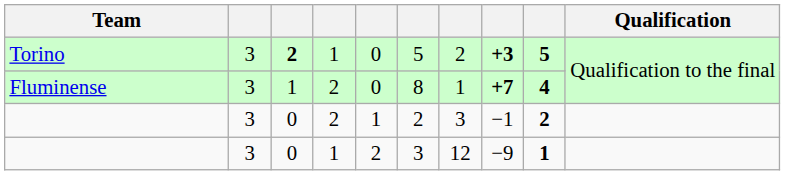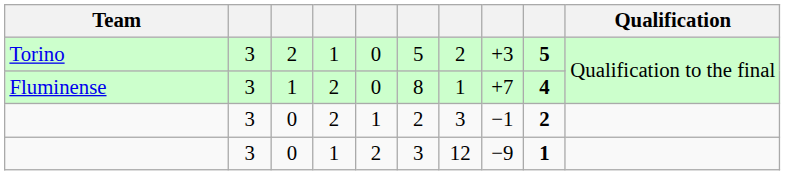(292, 53) bold -> (292, 53) normal
(502, 53) bold -> (502, 53) normal
(502, 86) bold -> (502, 86) normal
